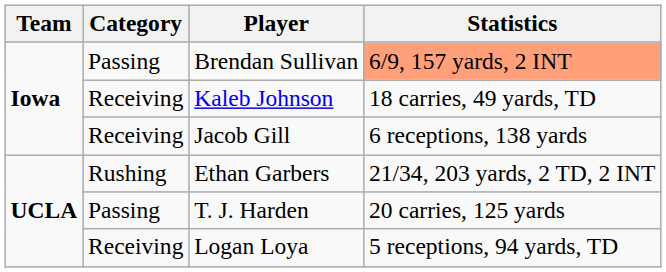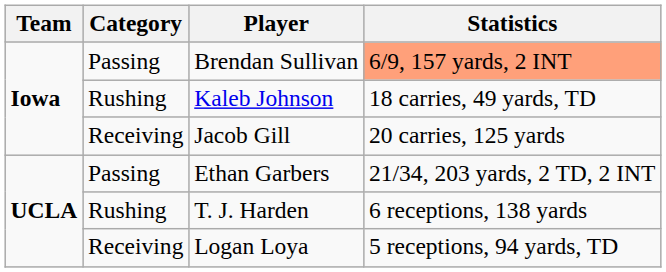(136, 98) Receiving -> (127, 98) Rushing
(478, 135) 6 receptions, 138 yards -> (467, 135) 20 carries, 125 yards
(127, 172) Rushing -> (124, 172) Passing
(124, 210) Passing -> (127, 210) Rushing
(467, 210) 20 carries, 125 yards -> (478, 210) 6 receptions, 138 yards
